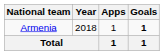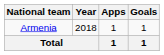(144, 27) bold -> (144, 27) normal
